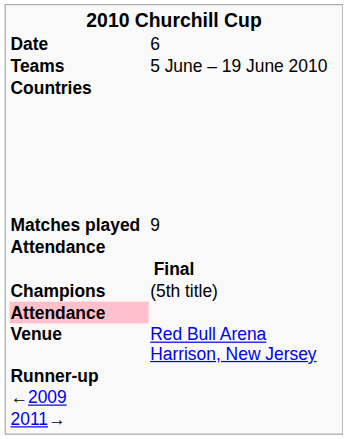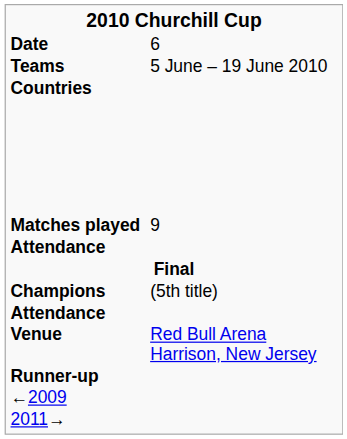(58, 312) pink background -> (58, 312) no background
